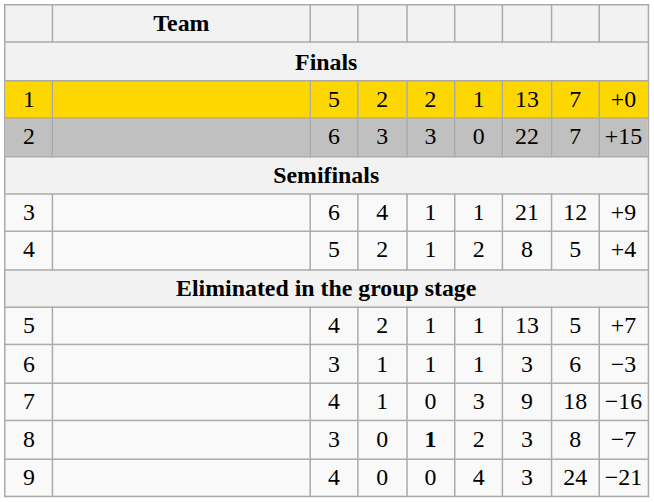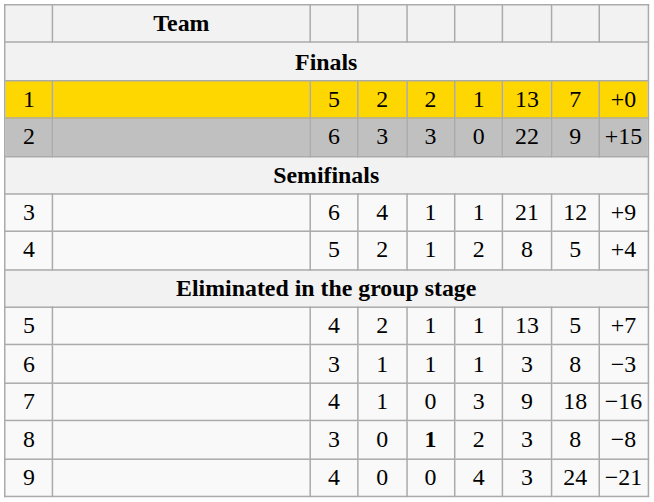(575, 136) 7 -> (575, 136) 9
(575, 363) 6 -> (575, 363) 8
(623, 439) −7 -> (623, 439) −8
